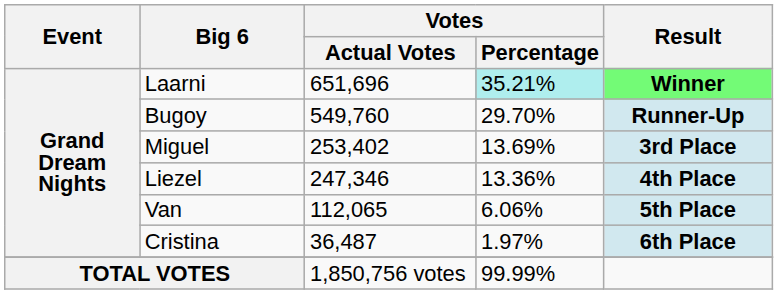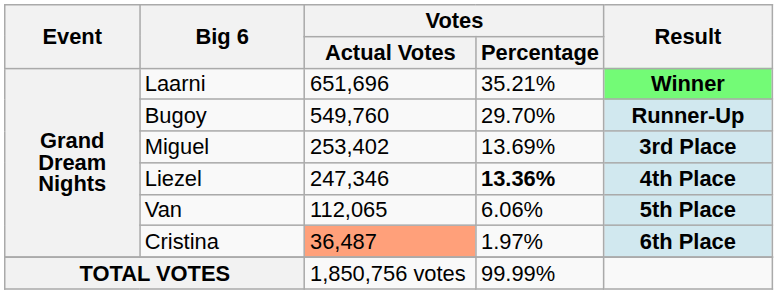(518, 84) paleturquoise background -> (518, 84) no background
(518, 179) normal -> (518, 179) bold
(343, 242) no background -> (343, 242) lightsalmon background
